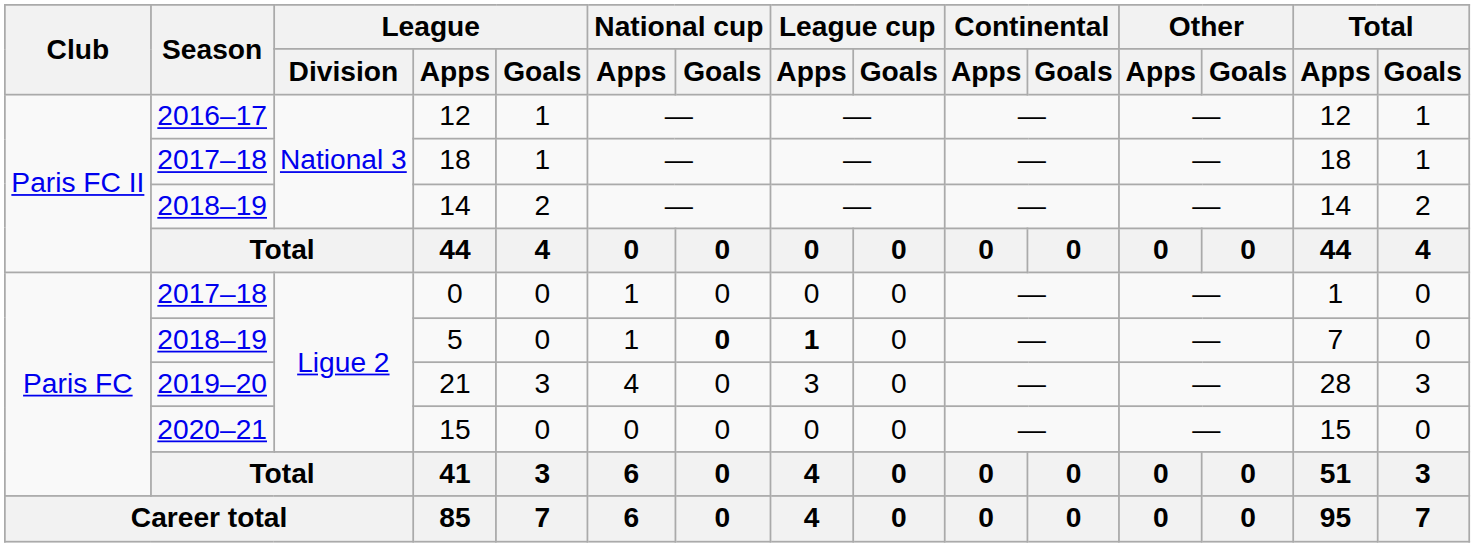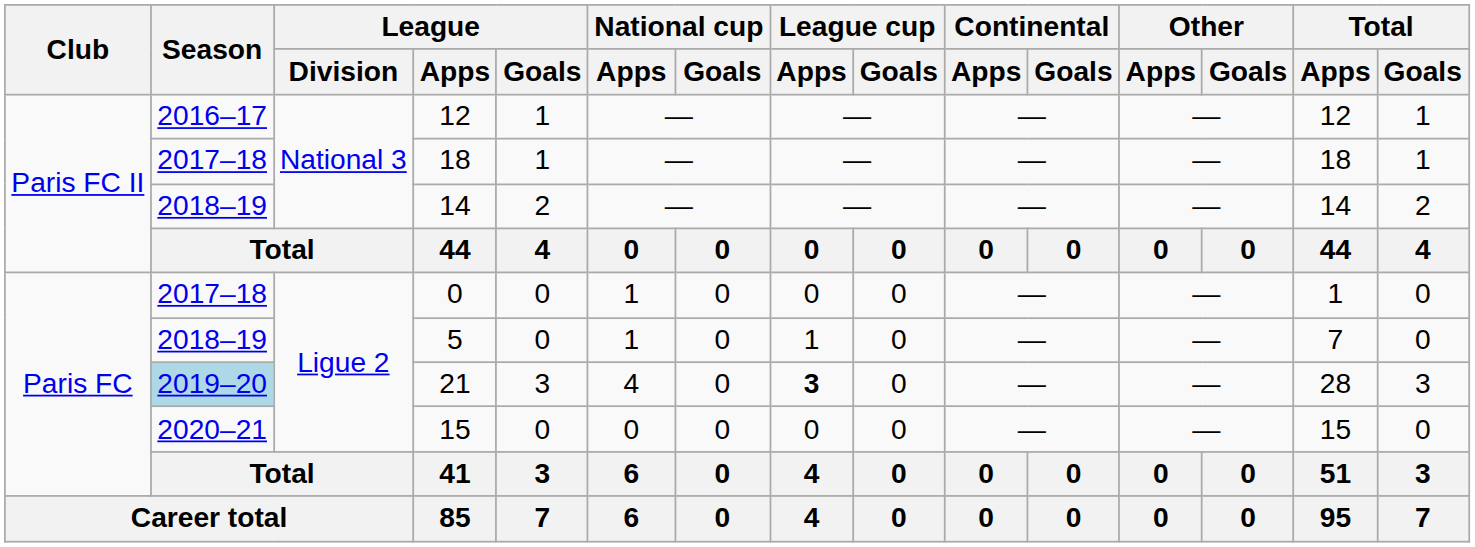(722, 339) bold -> (722, 339) normal
(812, 339) bold -> (812, 339) normal
(212, 384) no background -> (212, 384) lightblue background
(812, 384) normal -> (812, 384) bold
